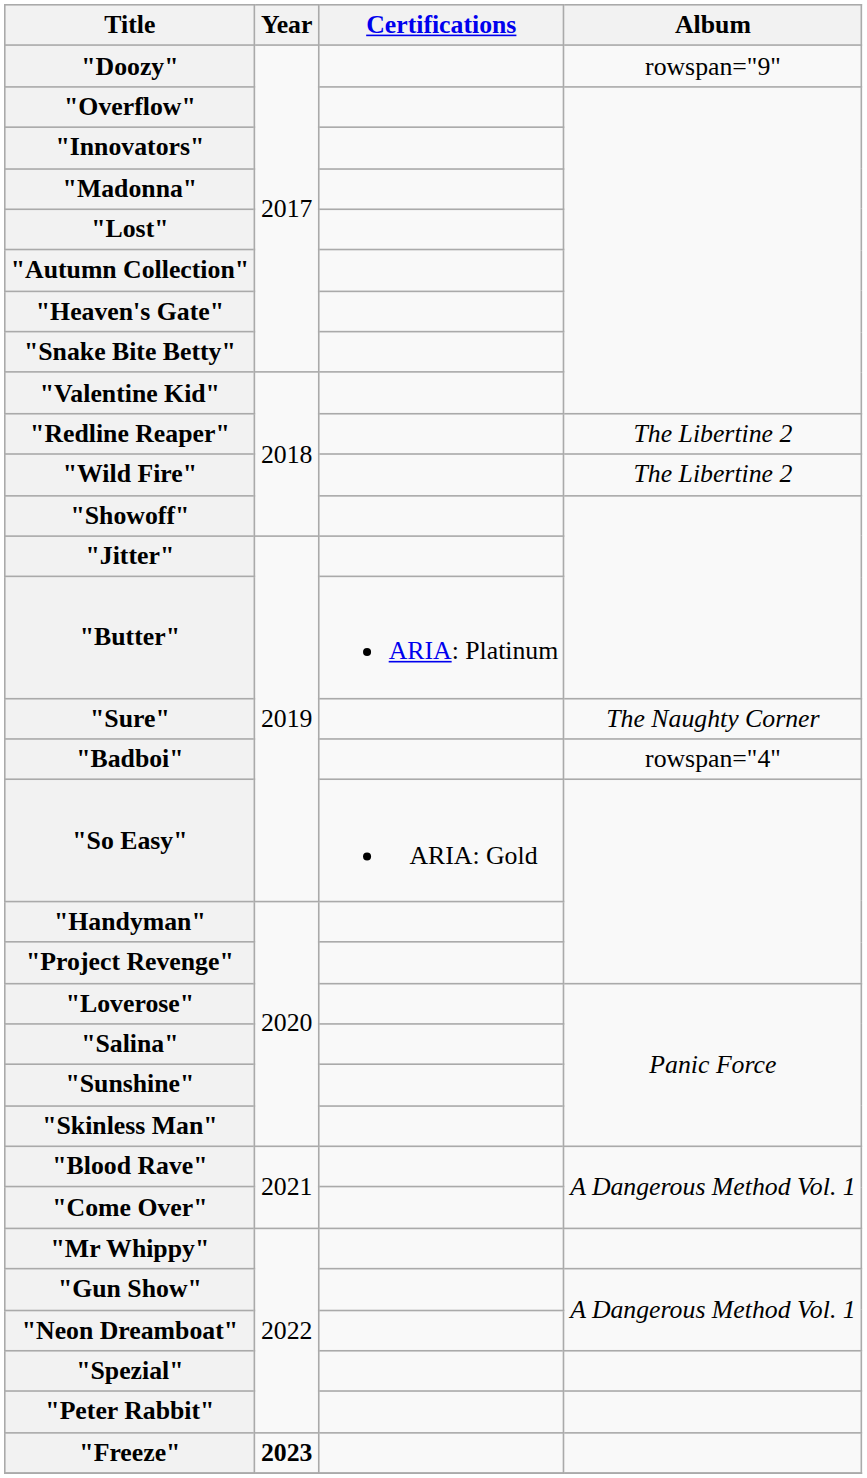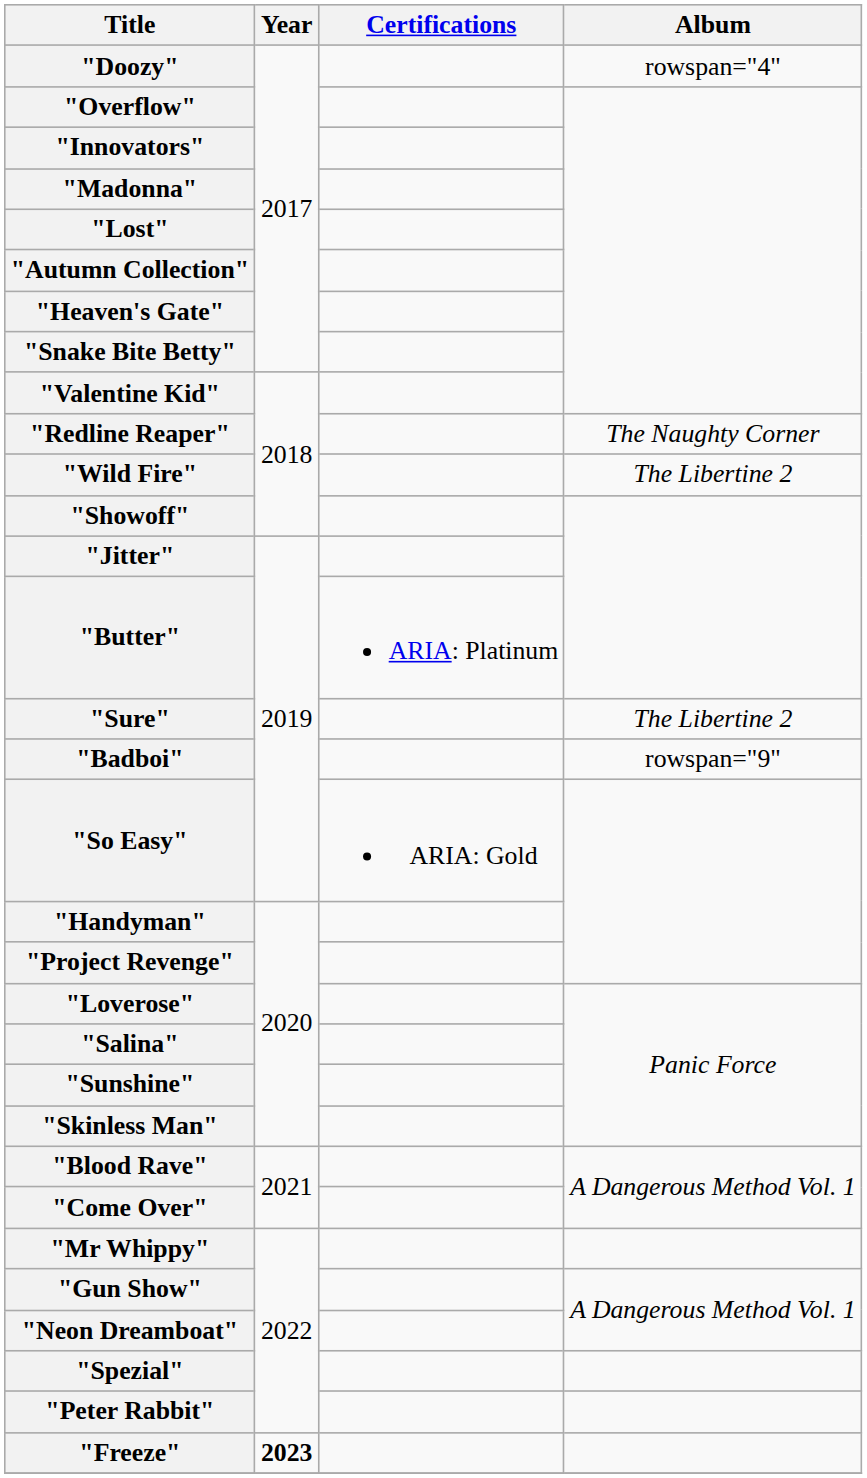(713, 65) rowspan="9" -> (713, 65) rowspan="4"
(713, 433) The Libertine 2 -> (713, 433) The Naughty Corner
(713, 718) The Naughty Corner -> (713, 718) The Libertine 2
(713, 759) rowspan="4" -> (713, 759) rowspan="9"
